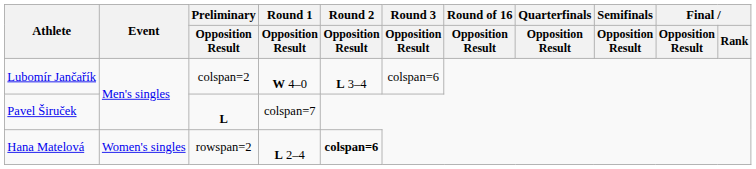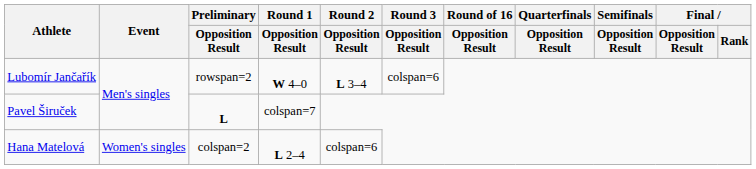(224, 76) colspan=2 -> (224, 76) rowspan=2
(224, 147) rowspan=2 -> (224, 147) colspan=2
(351, 147) bold -> (351, 147) normal
